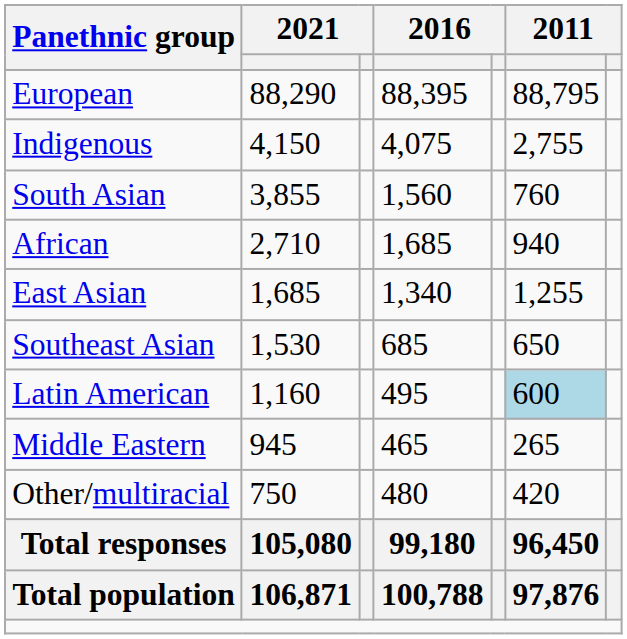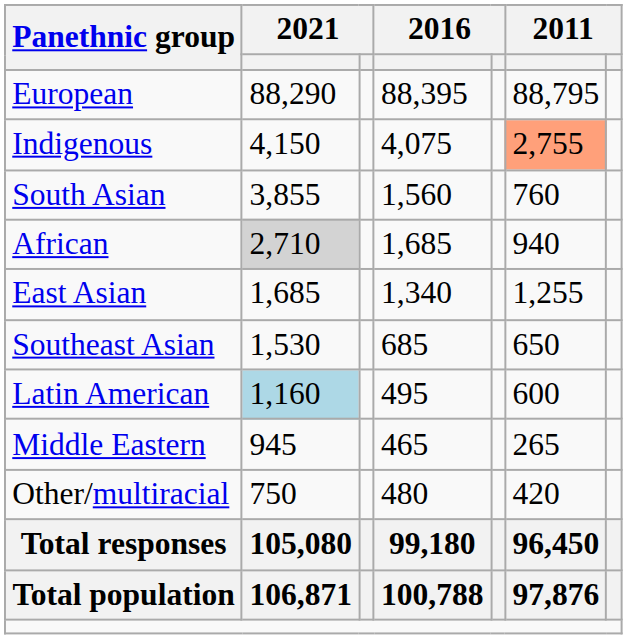(548, 144) no background -> (548, 144) lightsalmon background
(285, 243) no background -> (285, 243) lightgrey background
(285, 393) no background -> (285, 393) lightblue background
(536, 393) lightblue background -> (536, 393) no background
